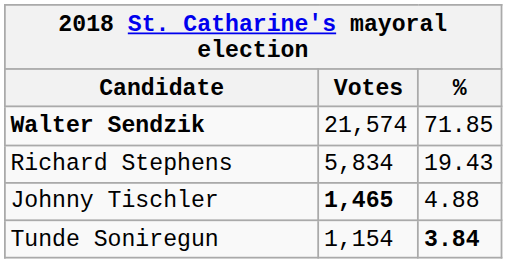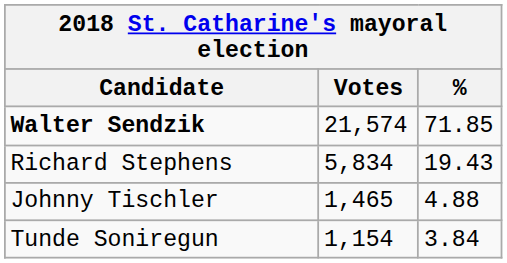(359, 201) bold -> (359, 201) normal
(452, 239) bold -> (452, 239) normal
